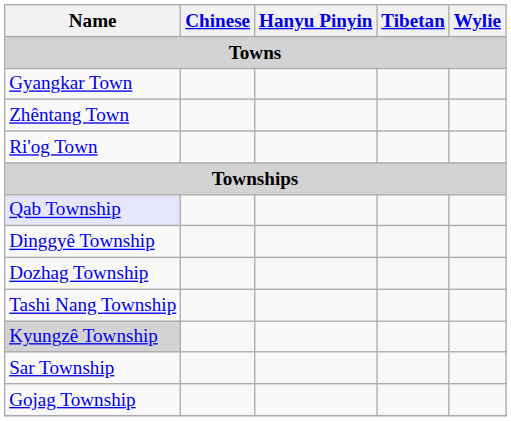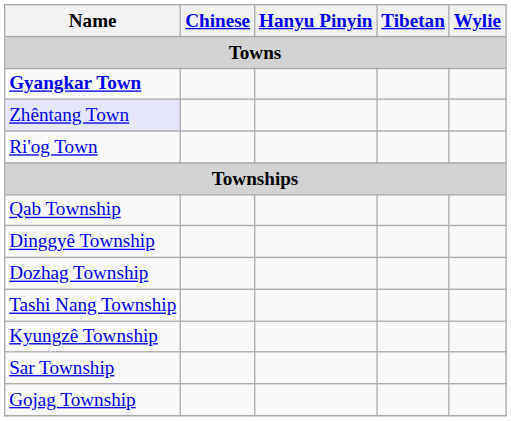(71, 83) normal -> (75, 83) bold
(69, 115) no background -> (69, 115) lavender background
(65, 210) lavender background -> (65, 210) no background
(84, 336) lightgrey background -> (84, 336) no background
